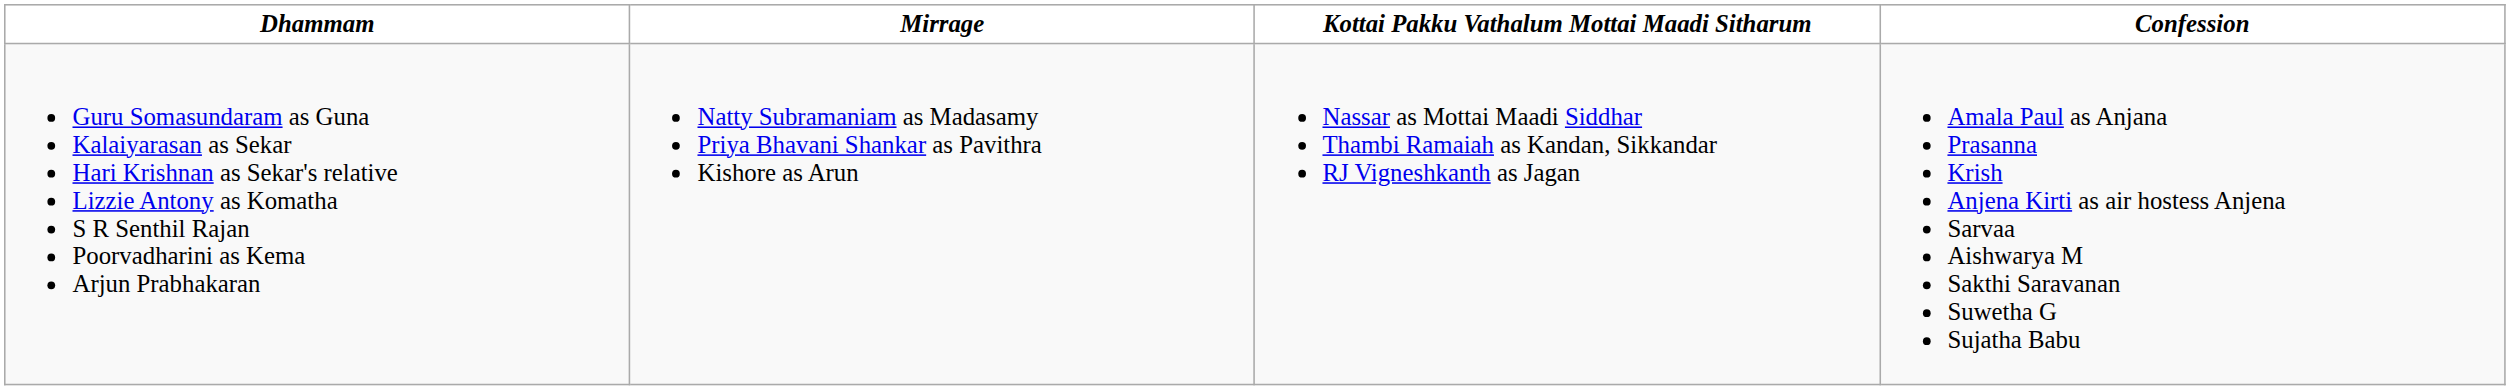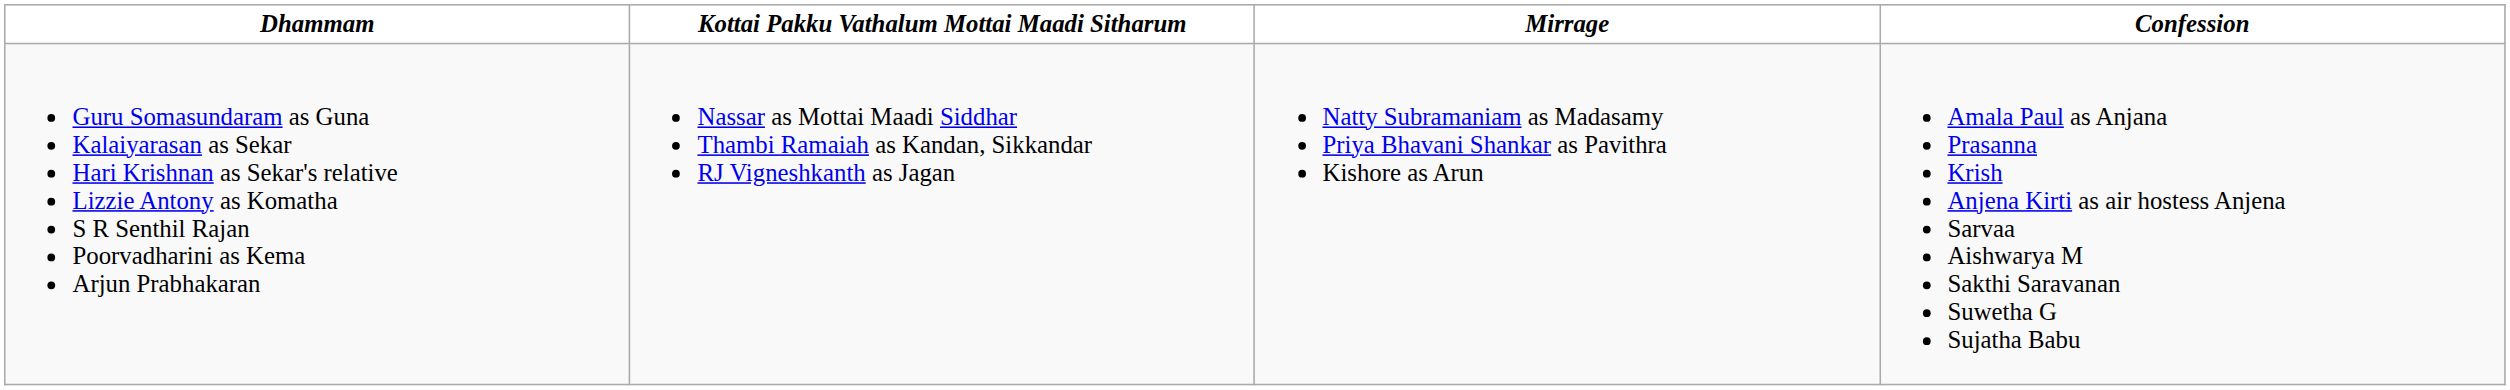columns swapped: (942, 24) <-> (1567, 24)
